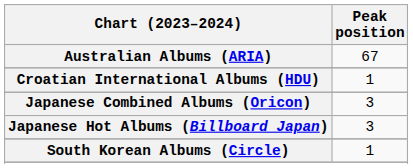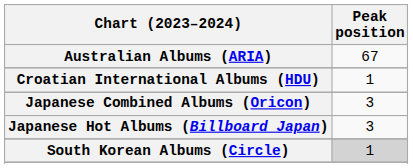(370, 151) no background -> (370, 151) lightgrey background
